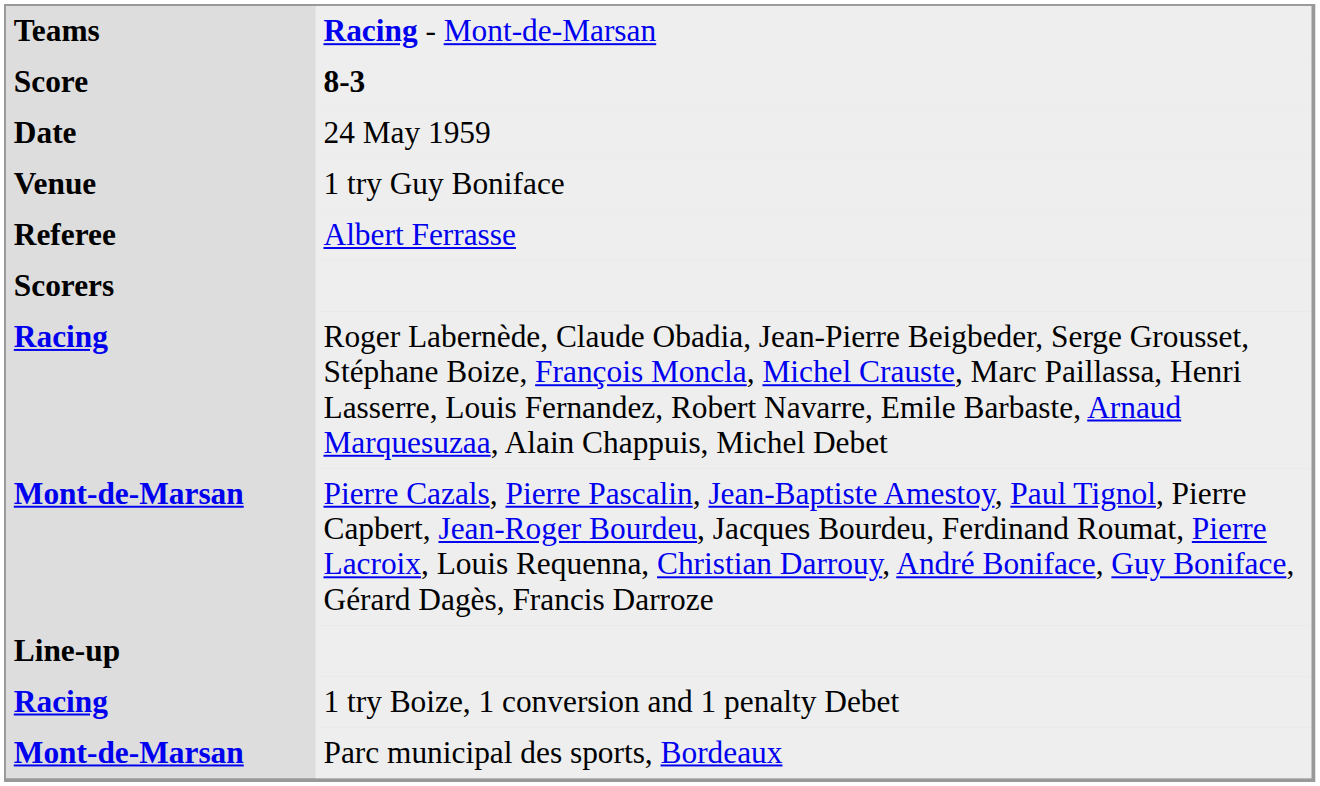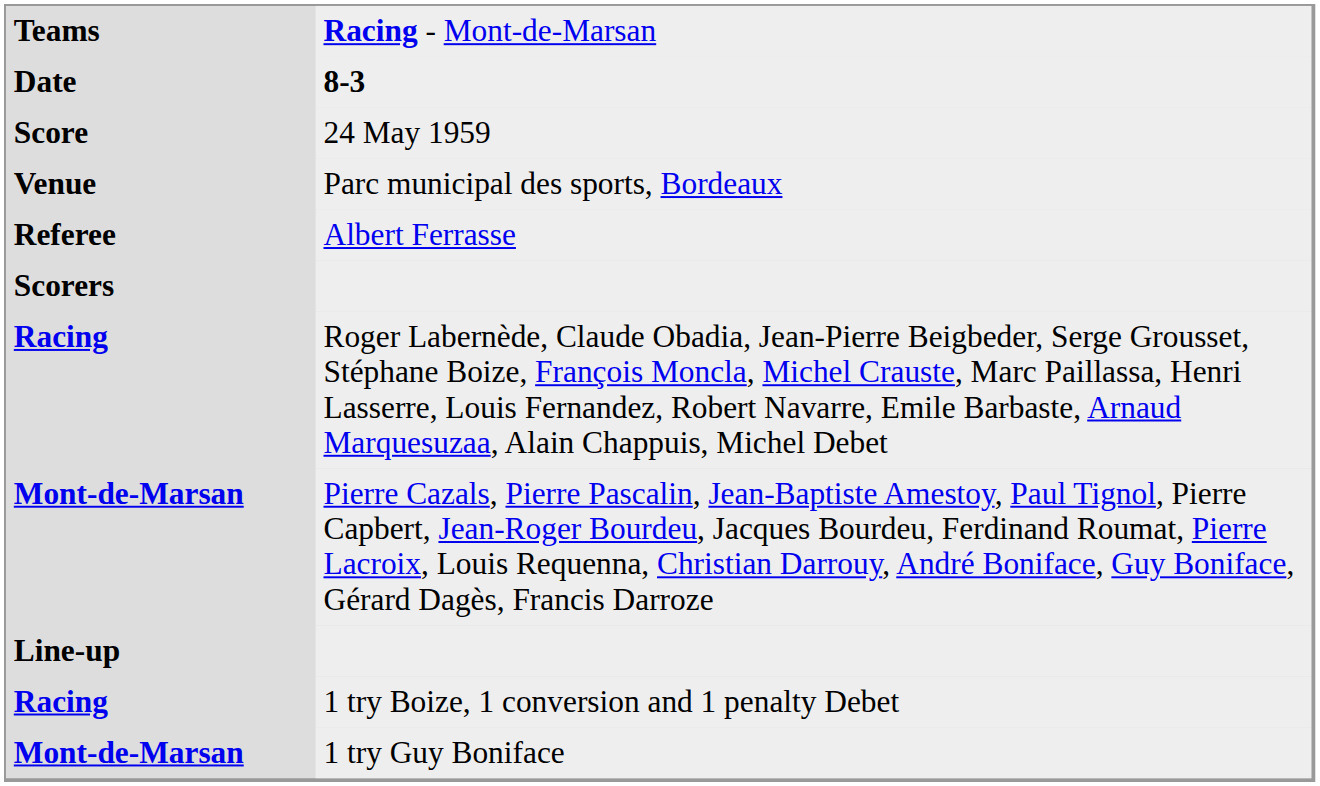(51, 81) Score -> (45, 81) Date
(45, 132) Date -> (51, 132) Score
(444, 183) 1 try Guy Boniface -> (553, 183) Parc municipal des sports, Bordeaux
(553, 752) Parc municipal des sports, Bordeaux -> (444, 752) 1 try Guy Boniface
